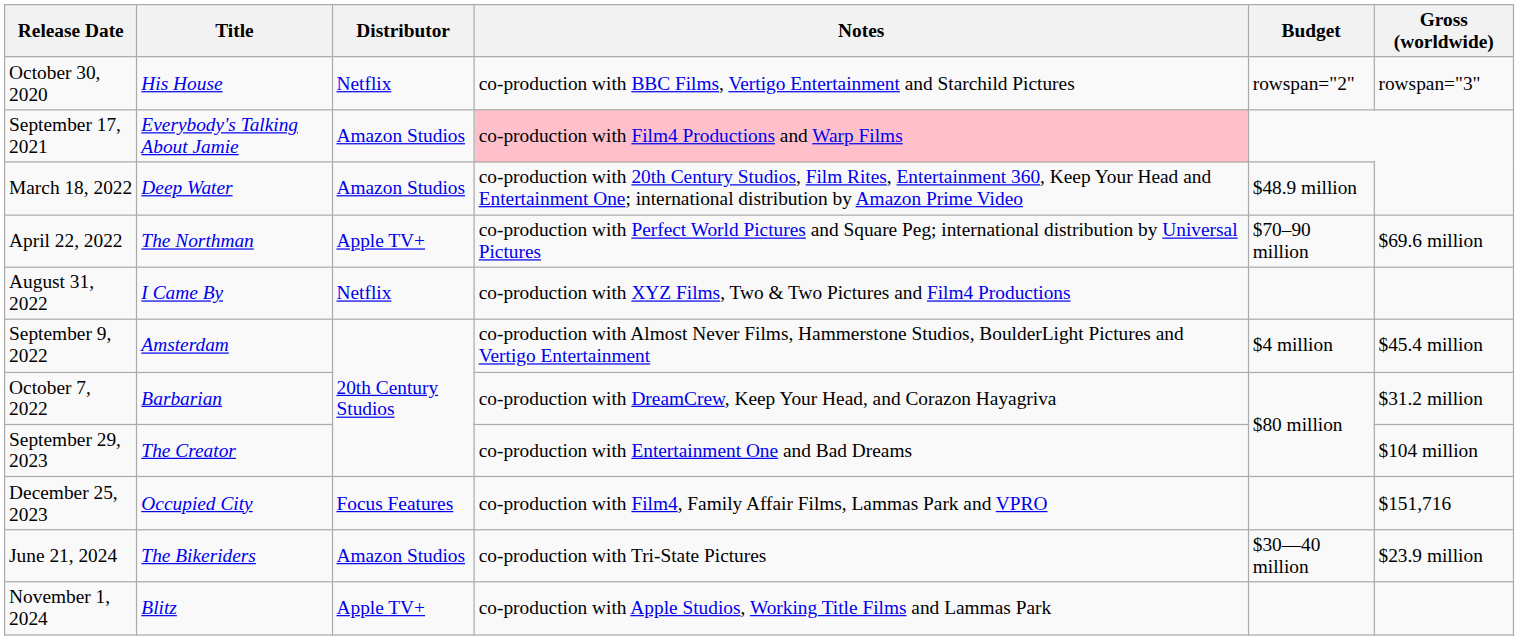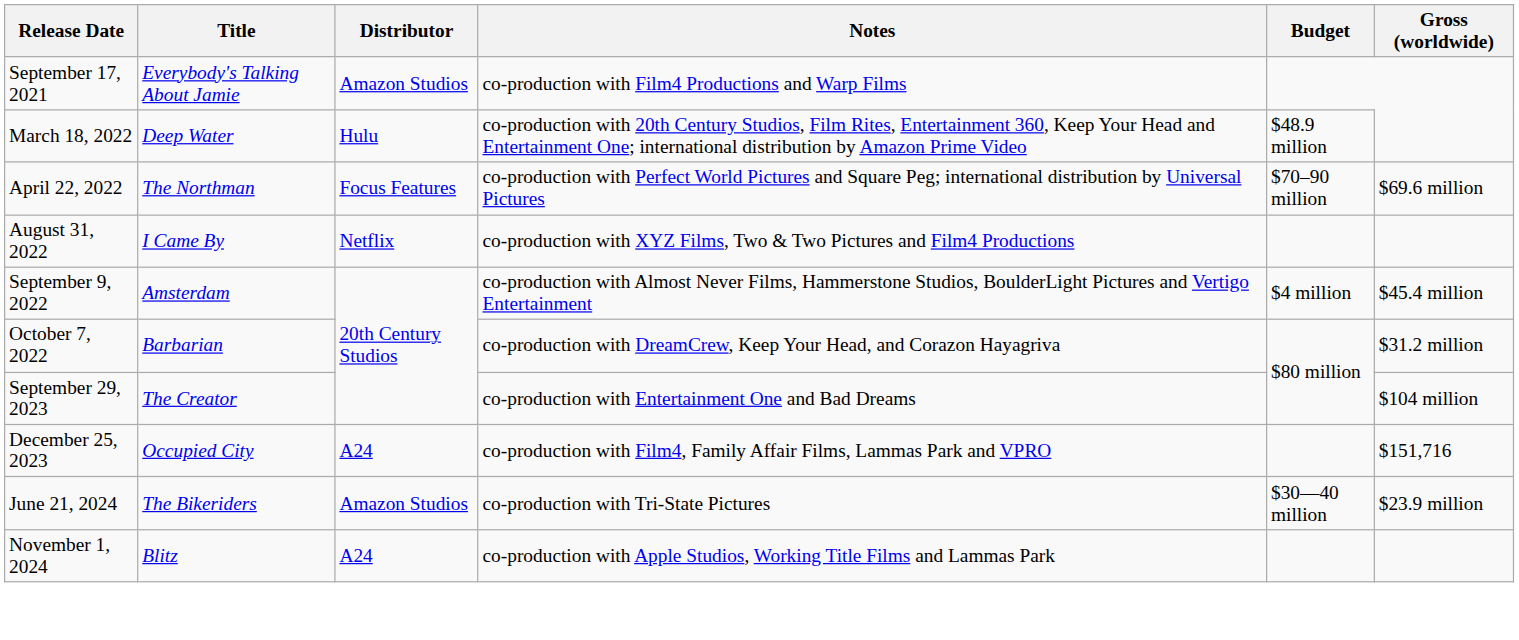- row: (55, 83)
(691, 135) pink background -> (695, 83) no background
(401, 188) Amazon Studios -> (359, 135) Hulu
(381, 240) Apple TV+ -> (398, 188) Focus Features
(395, 503) Focus Features -> (356, 450) A24
(381, 608) Apple TV+ -> (356, 555) A24
